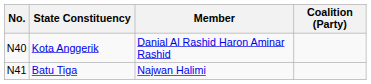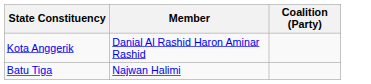- column: (17, 19)
